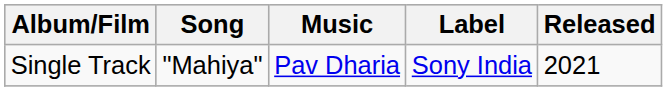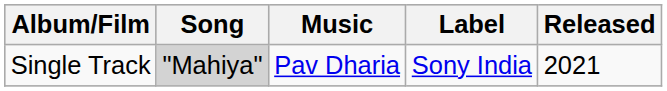(212, 65) no background -> (212, 65) lightgrey background
